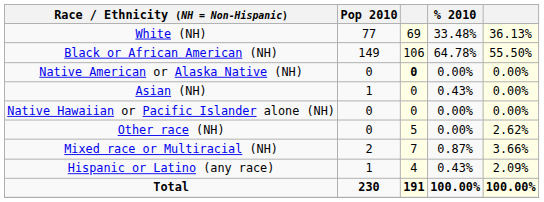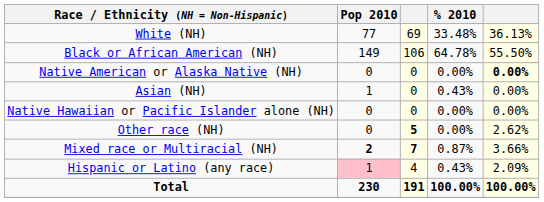(414, 72) bold -> (414, 72) normal
(511, 72) normal -> (511, 72) bold
(414, 130) normal -> (414, 130) bold
(369, 149) normal -> (369, 149) bold
(414, 149) normal -> (414, 149) bold
(369, 168) no background -> (369, 168) pink background
